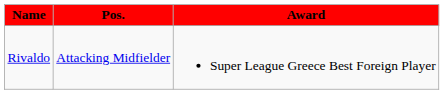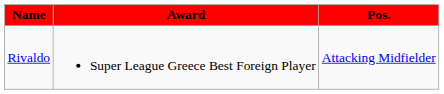columns swapped: (113, 15) <-> (306, 15)
